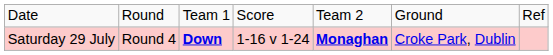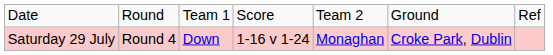(202, 38) bold -> (201, 38) normal
(352, 38) bold -> (350, 38) normal
